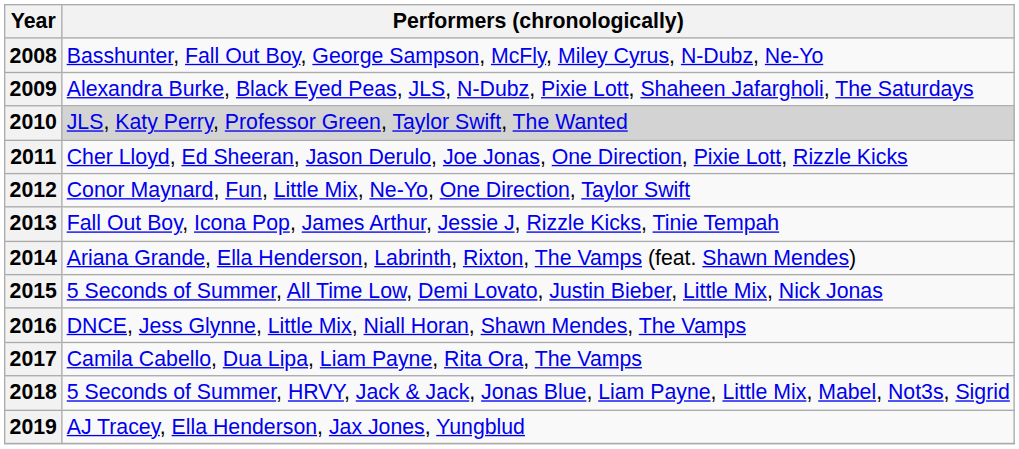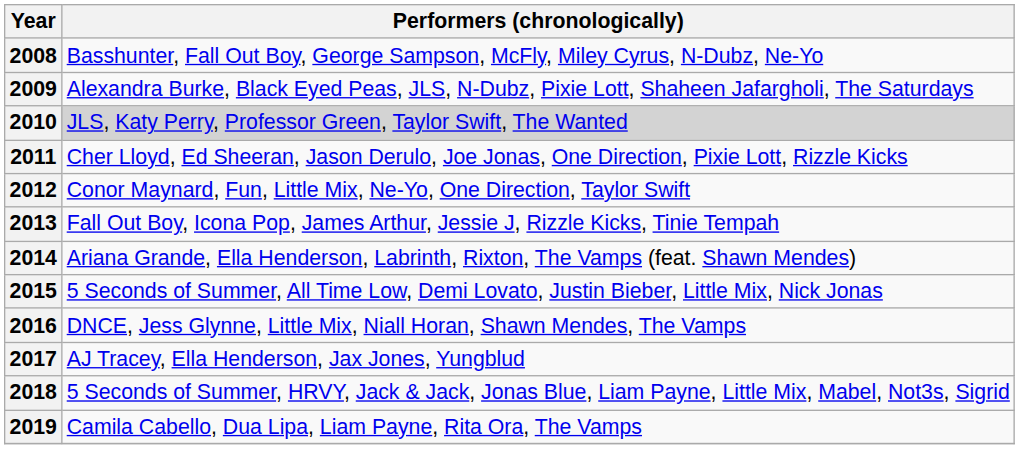(354, 358) Camila Cabello, Dua Lipa, Liam Payne, Rita Ora, The Vamps -> (296, 358) AJ Tracey, Ella Henderson, Jax Jones, Yungblud
(296, 426) AJ Tracey, Ella Henderson, Jax Jones, Yungblud -> (354, 426) Camila Cabello, Dua Lipa, Liam Payne, Rita Ora, The Vamps
